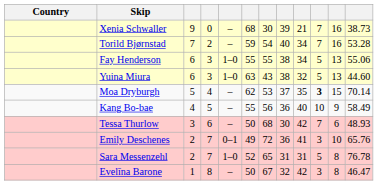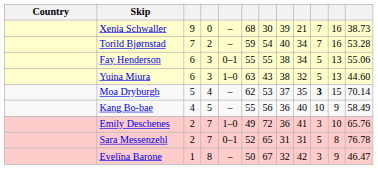(230, 60) 1–0 -> (230, 60) 0–1
- row: (129, 124)
(230, 140) 0–1 -> (230, 124) 1–0
(230, 156) 1–0 -> (230, 140) 0–1
(337, 172) 8 -> (337, 156) 9
